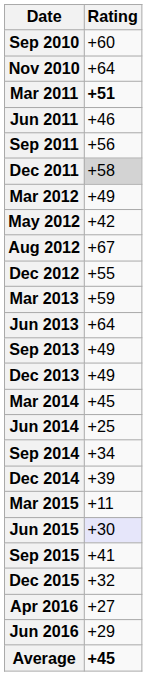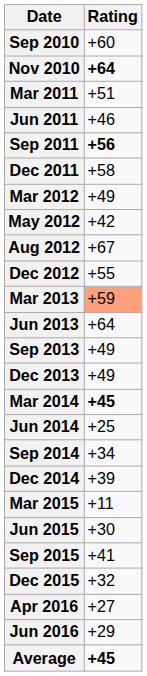(101, 68) normal -> (101, 68) bold
(101, 94) bold -> (101, 94) normal
(101, 145) normal -> (101, 145) bold
(101, 171) lightgrey background -> (101, 171) no background
(101, 299) no background -> (101, 299) lightsalmon background
(101, 401) normal -> (101, 401) bold
(101, 529) lavender background -> (101, 529) no background
